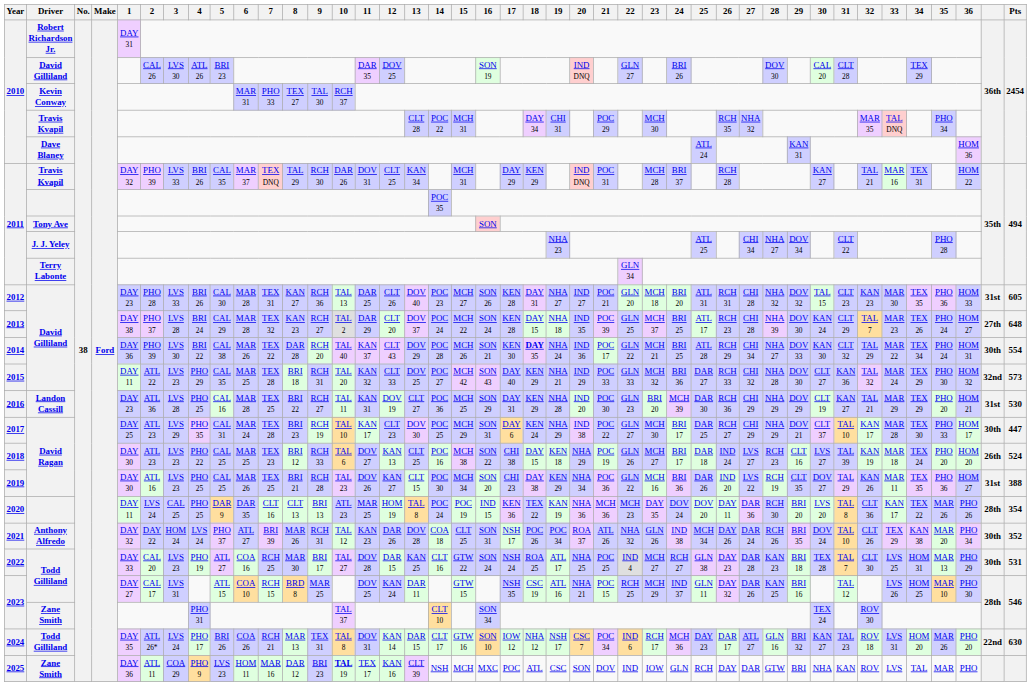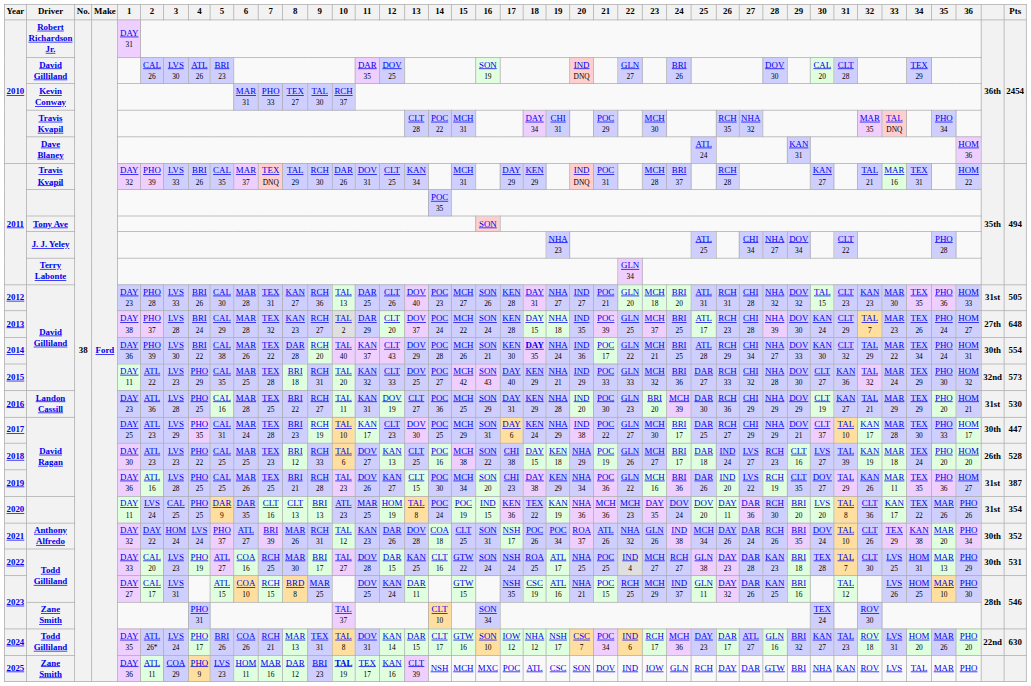(1015, 297) 605 -> (1015, 297) 505
(1015, 456) 524 -> (1015, 456) 528
(129, 482) DAY 30 -> (129, 482) DAY 36
(176, 482) LVS 23 -> (176, 482) LVS 28
(1015, 483) 388 -> (1015, 483) 387
(993, 509) 28th -> (993, 509) 31st
